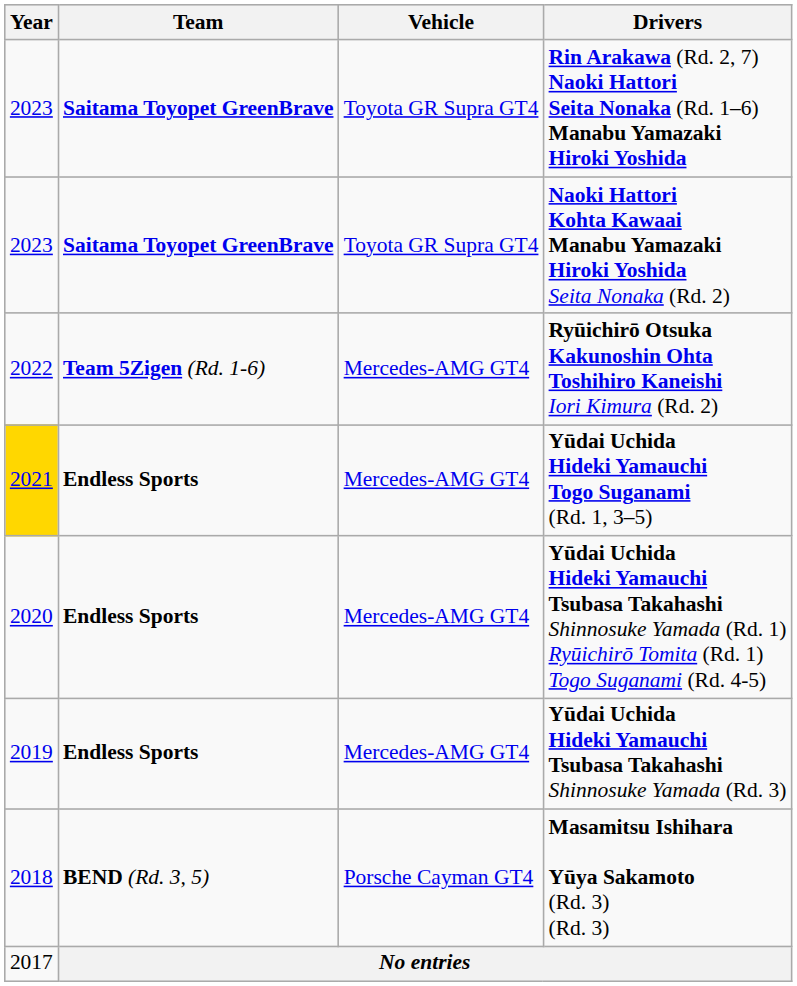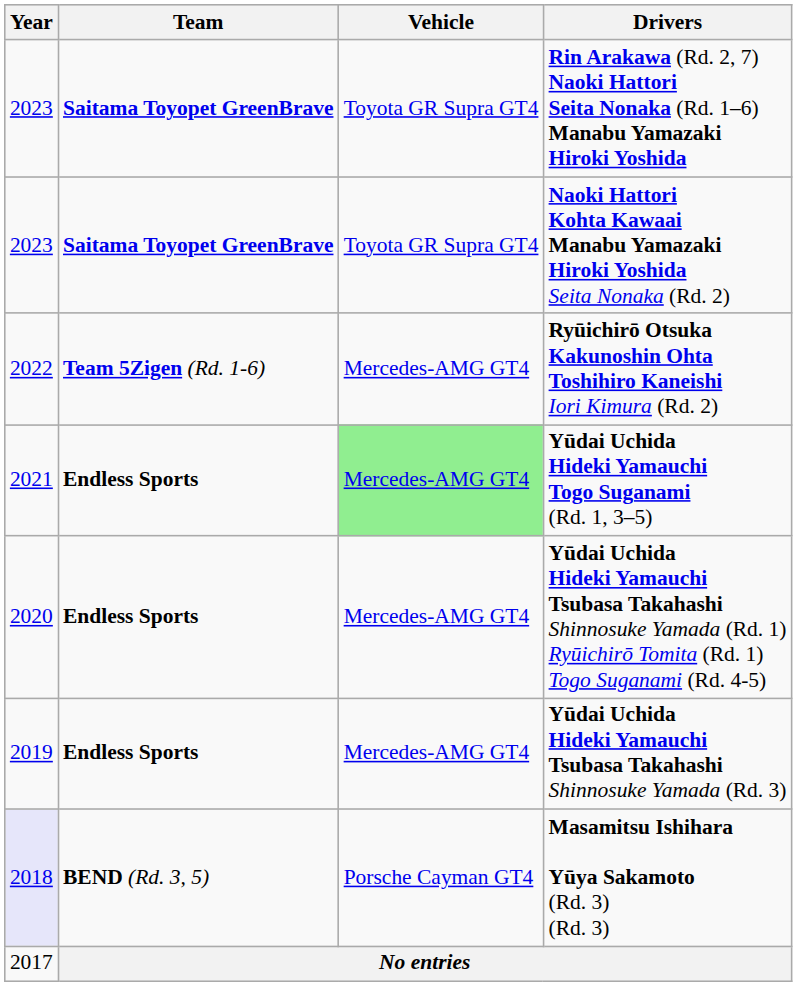(31, 479) gold background -> (31, 479) no background
(436, 479) no background -> (436, 479) lightgreen background
(31, 876) no background -> (31, 876) lavender background
